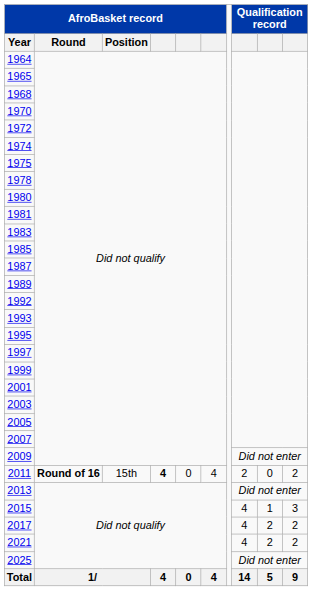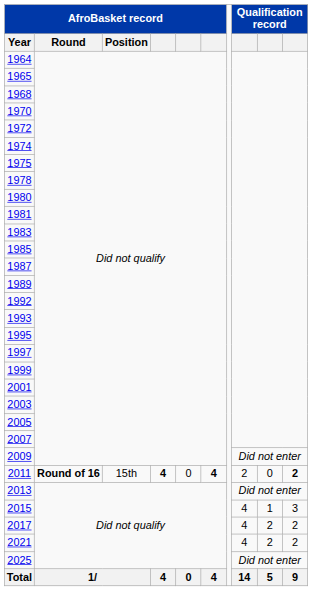(214, 473) normal -> (214, 473) bold
(295, 473) normal -> (295, 473) bold
